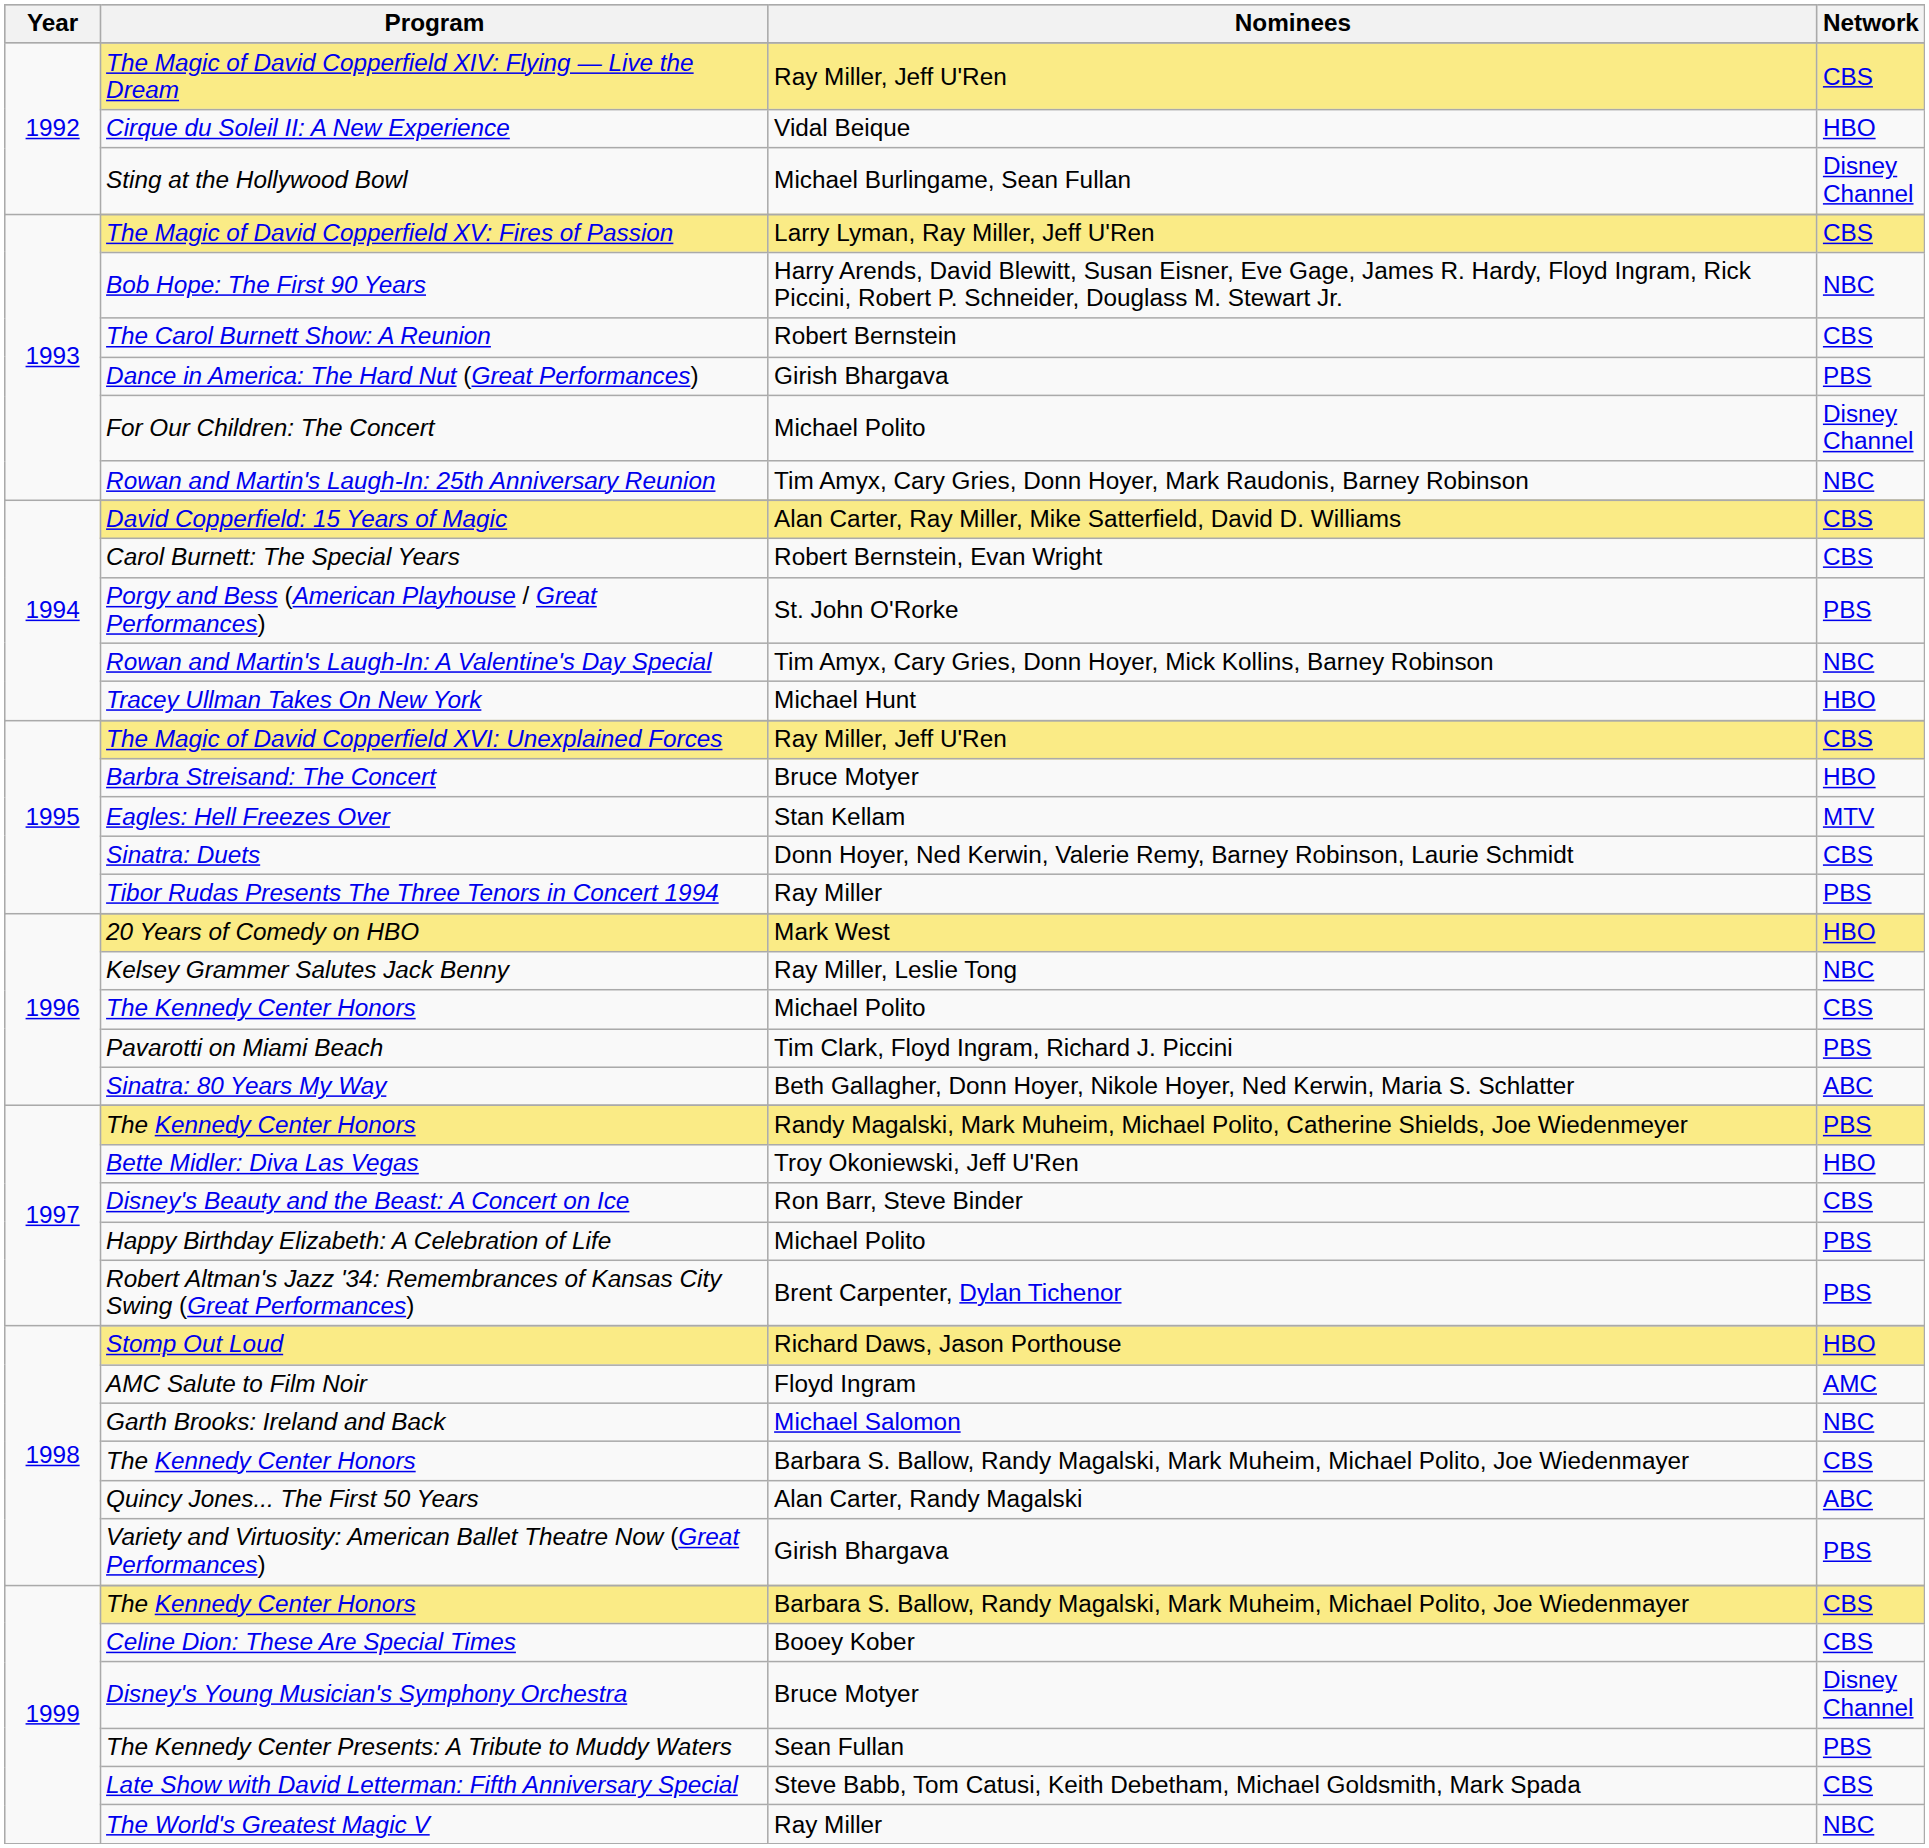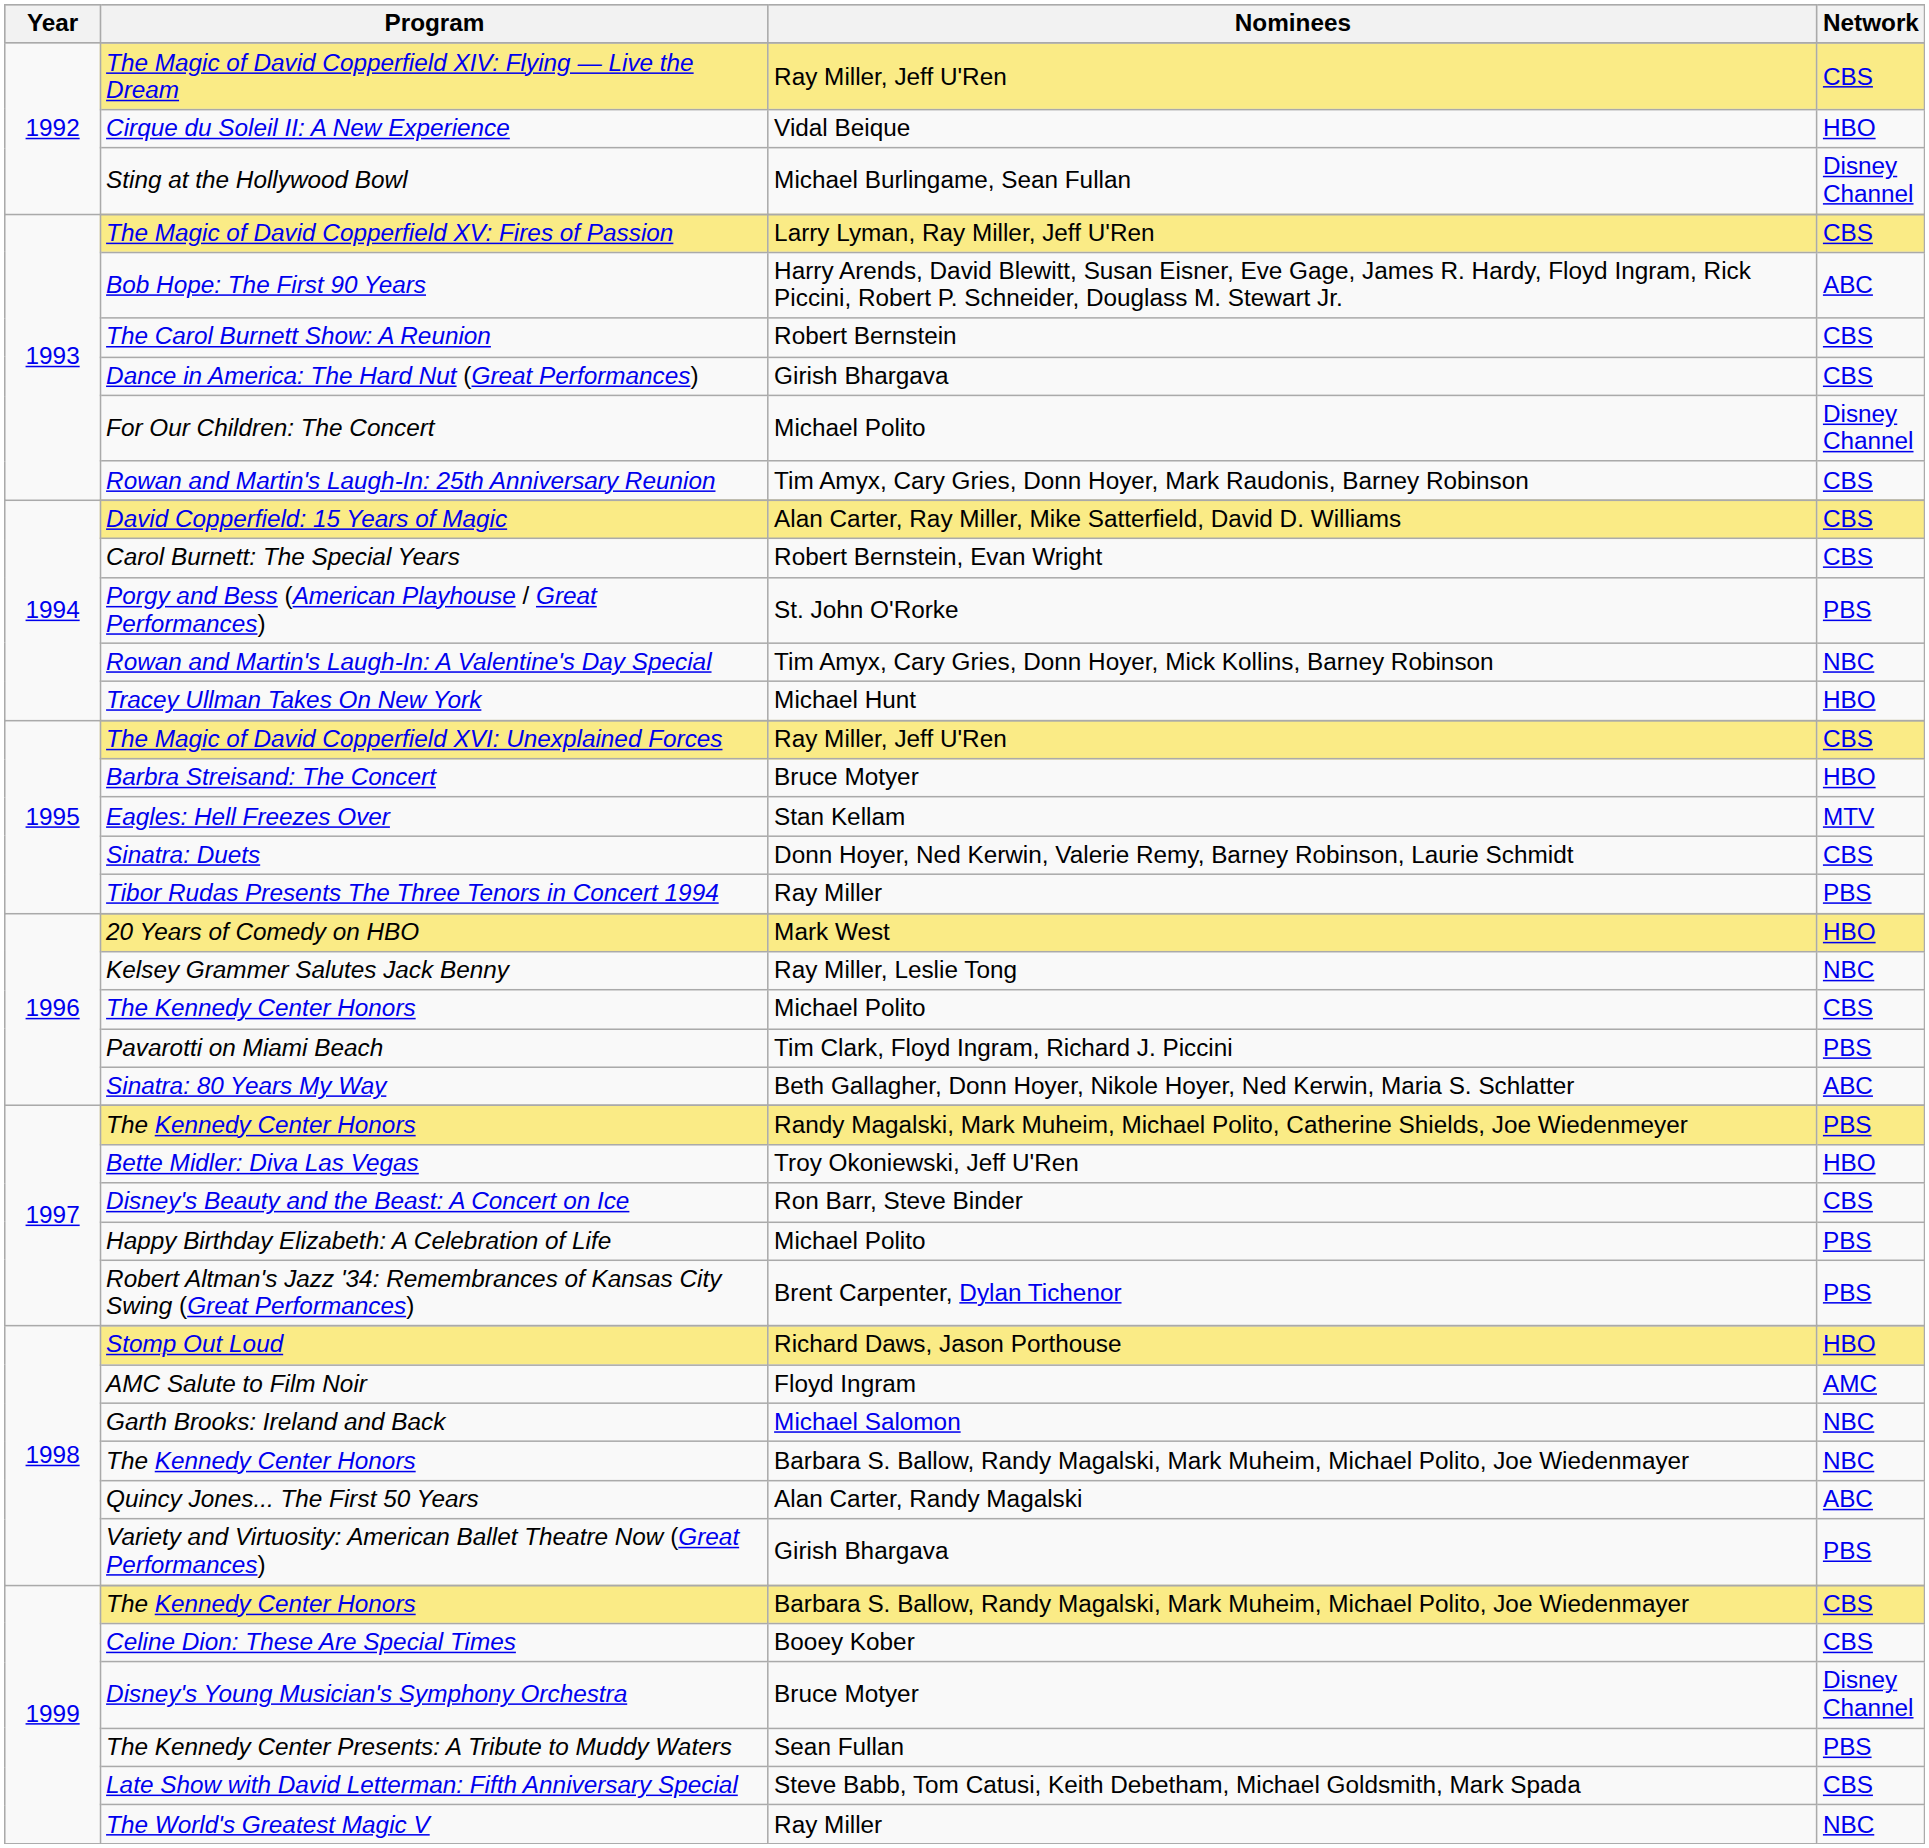(1849, 285) NBC -> (1848, 285) ABC
(1847, 375) PBS -> (1848, 375) CBS
(1849, 480) NBC -> (1848, 480) CBS
(1848, 1460) CBS -> (1849, 1460) NBC
